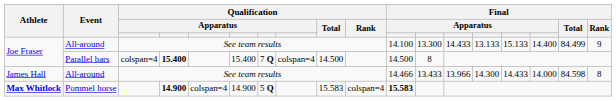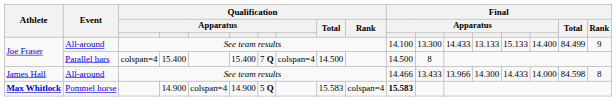(174, 59) bold -> (174, 59) normal
(174, 89) bold -> (174, 89) normal
